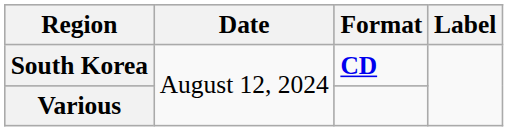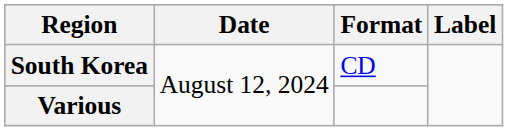(359, 65) bold -> (358, 65) normal
